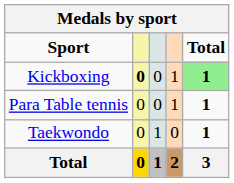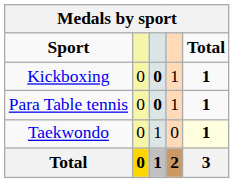(141, 75) bold -> (141, 75) normal
(158, 75) normal -> (158, 75) bold
(206, 75) lightgreen background -> (206, 75) no background
(158, 104) normal -> (158, 104) bold
(206, 133) no background -> (206, 133) lightyellow background
